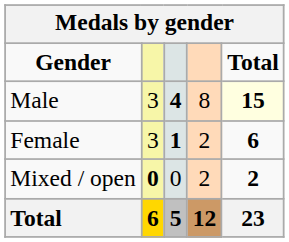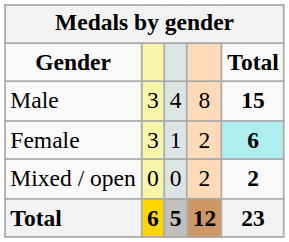(176, 101) bold -> (176, 101) normal
(253, 101) lightyellow background -> (253, 101) no background
(176, 139) bold -> (176, 139) normal
(253, 139) no background -> (253, 139) paleturquoise background
(153, 178) bold -> (153, 178) normal
